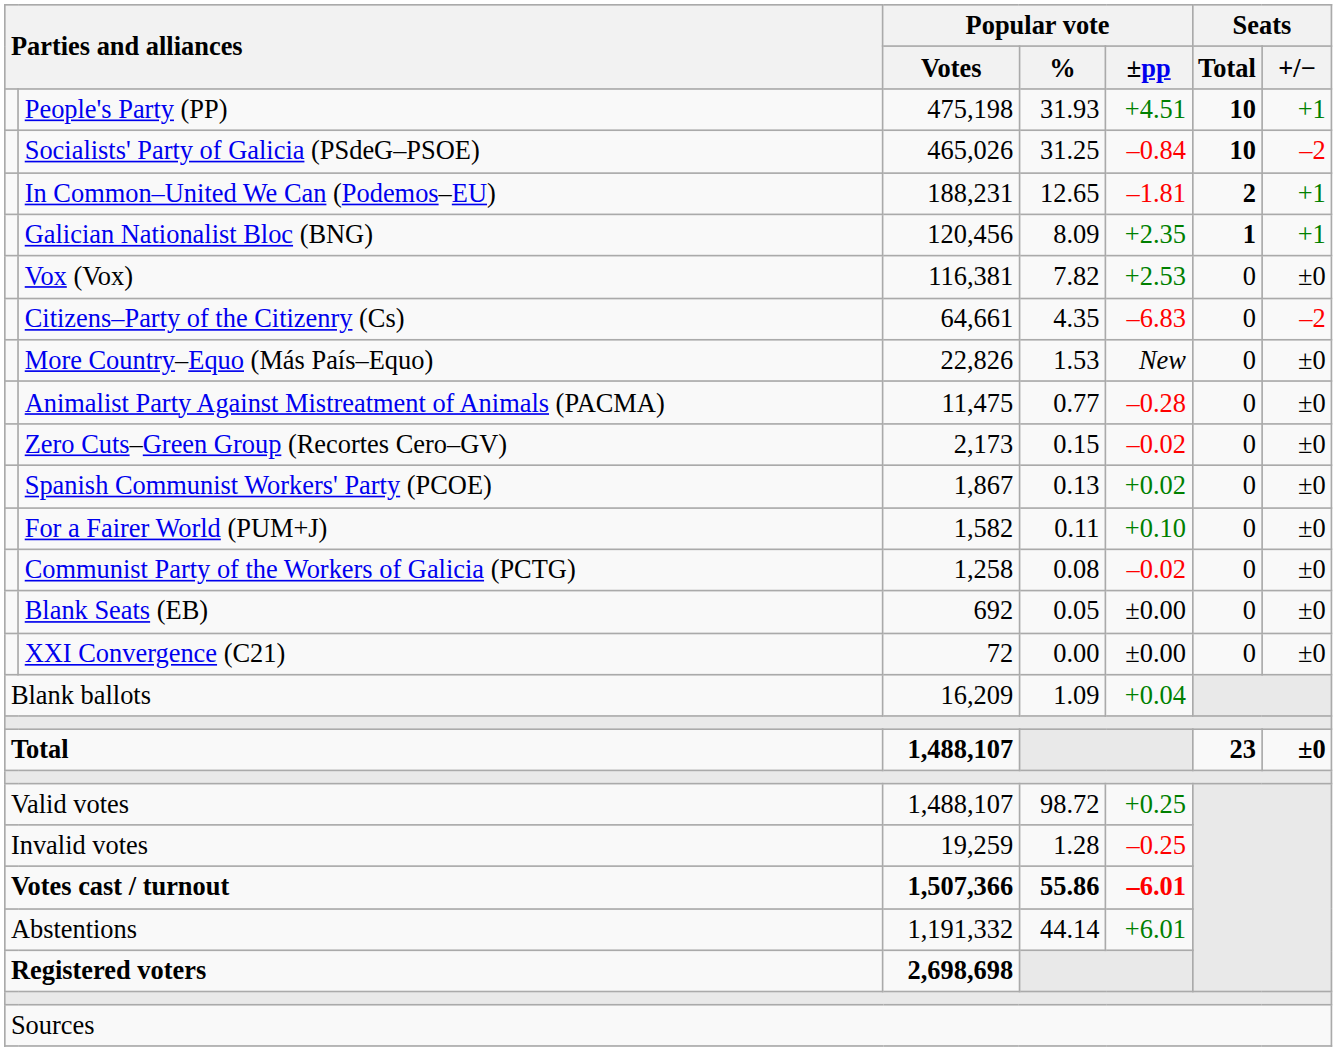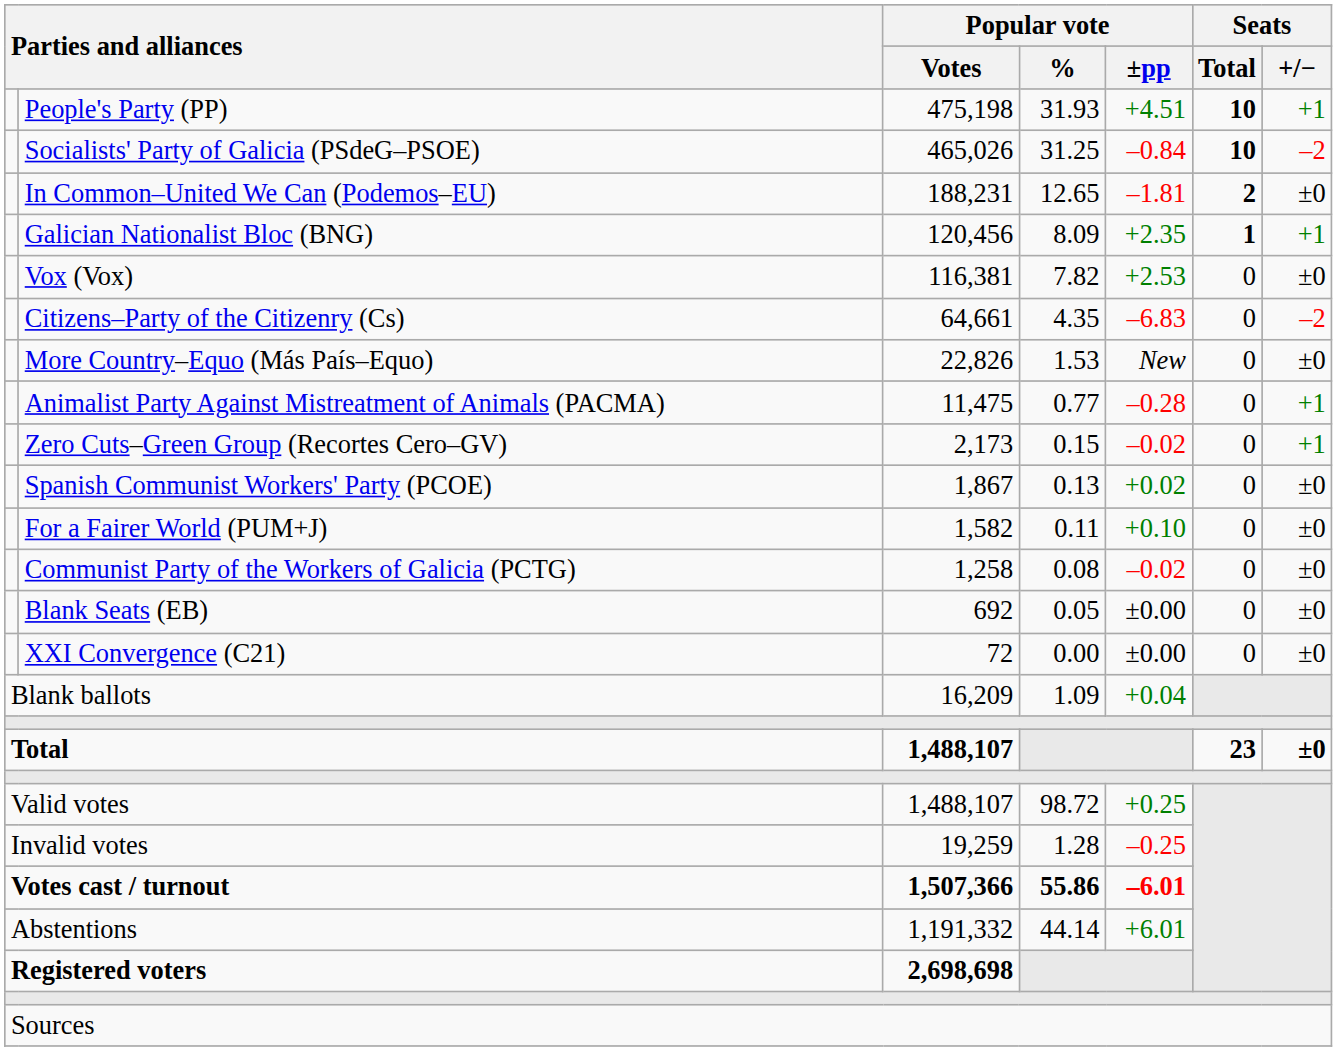(1312, 192) +1 -> (1312, 192) ±0
(1312, 402) ±0 -> (1312, 402) +1
(1312, 444) ±0 -> (1312, 444) +1
